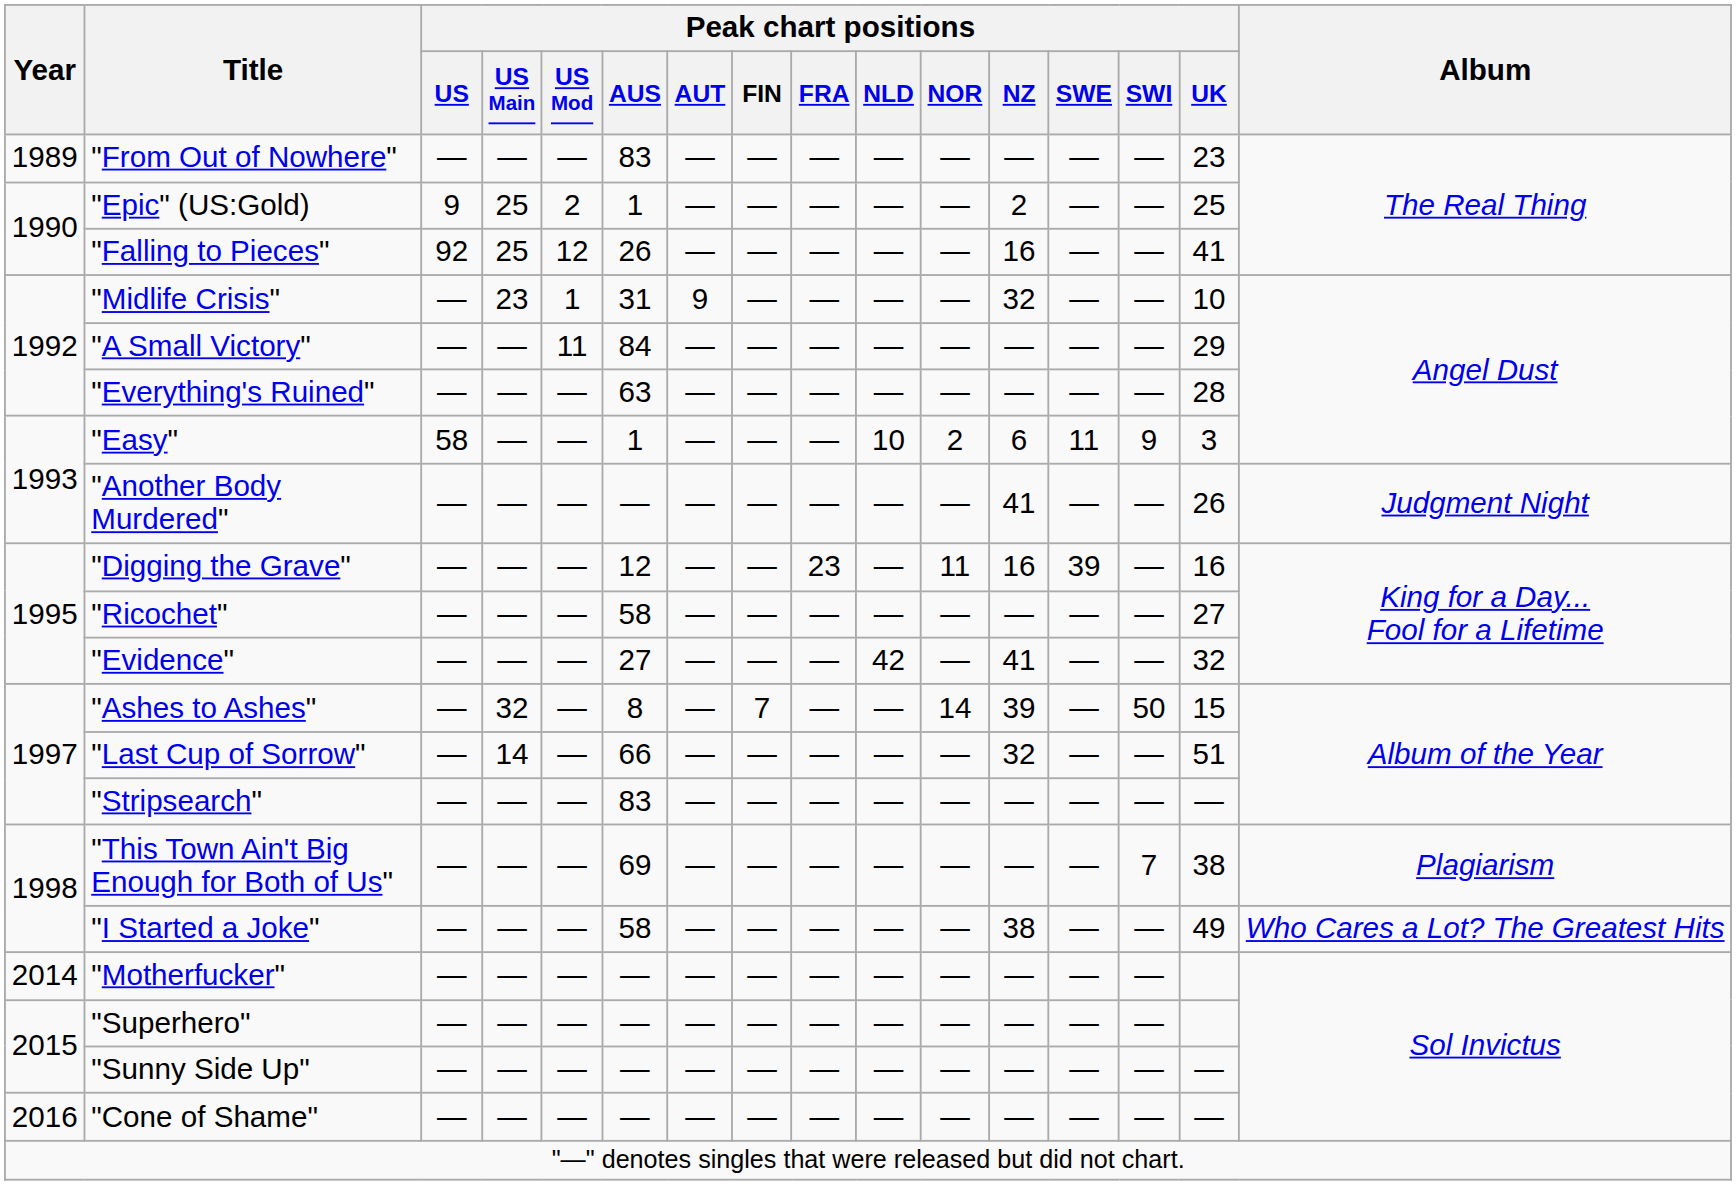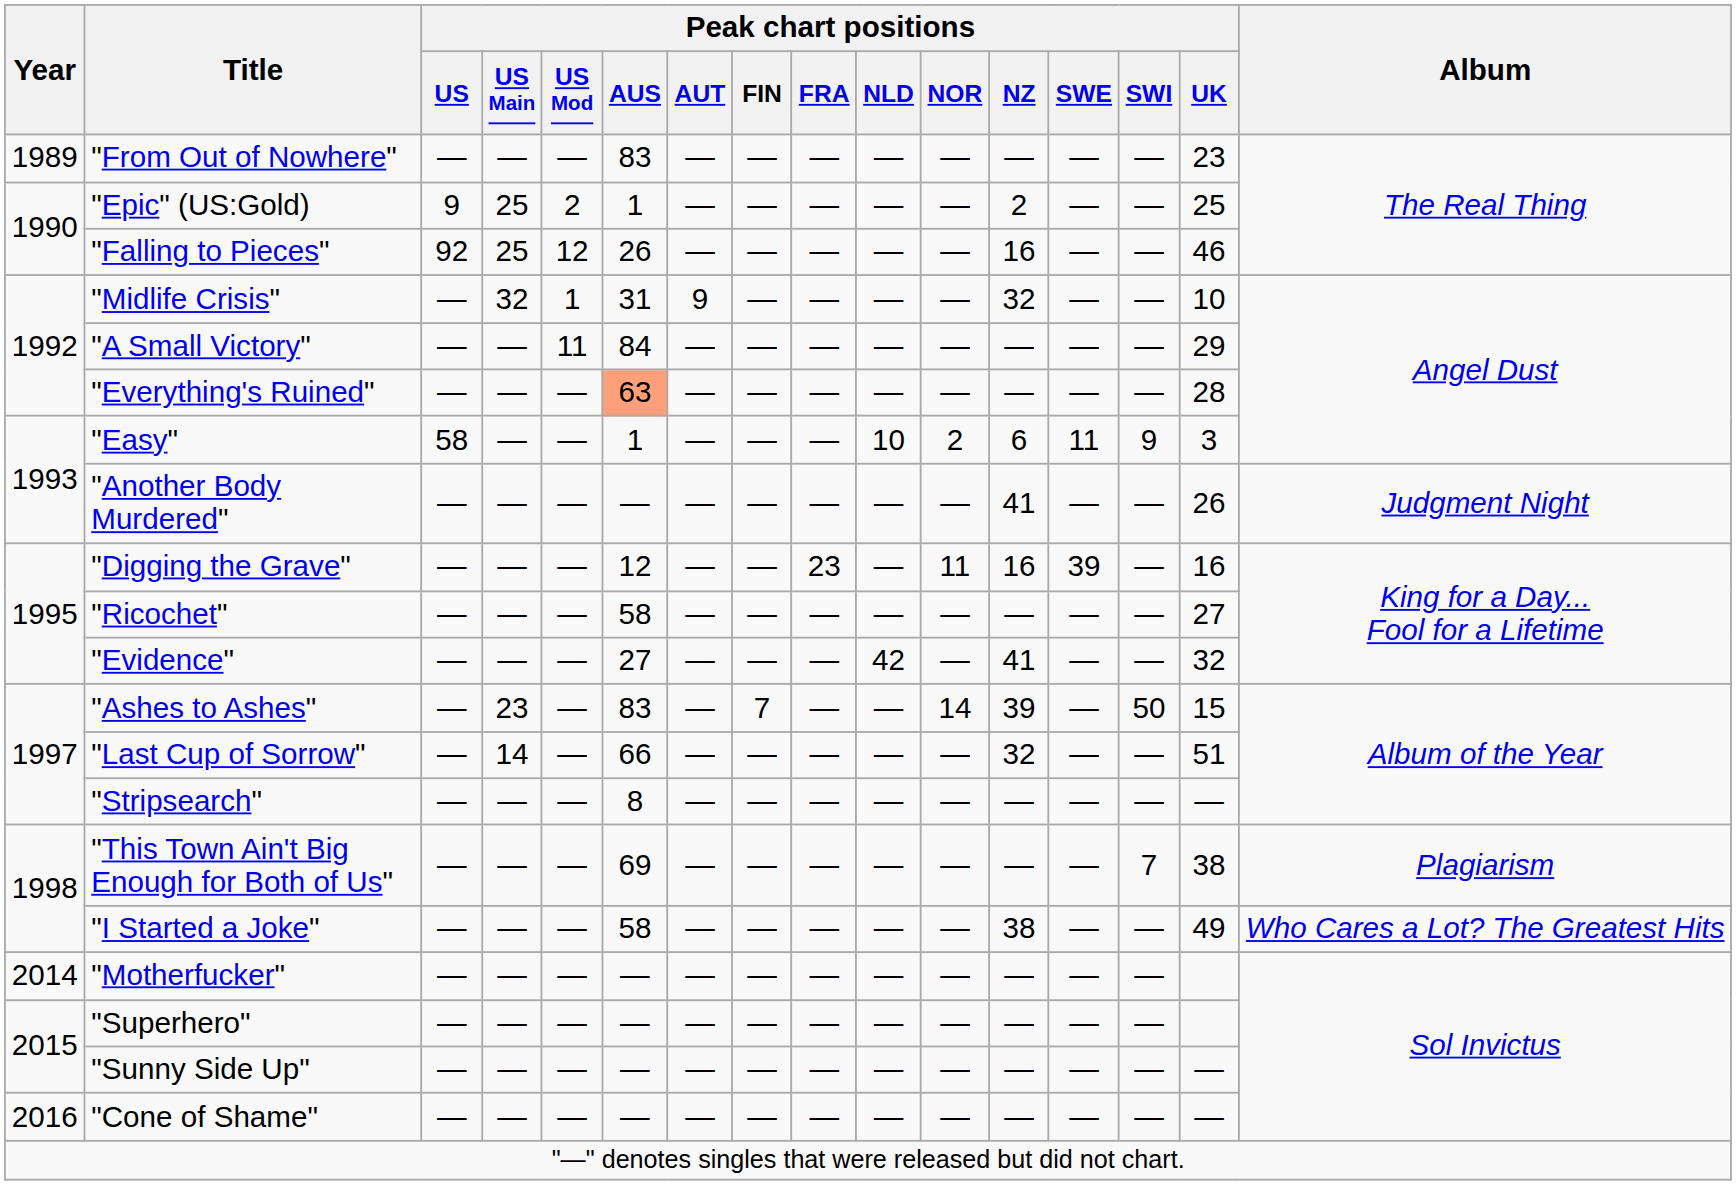(1209, 251) 41 -> (1209, 251) 46
(512, 298) 23 -> (512, 298) 32
(635, 392) no background -> (635, 392) lightsalmon background
(512, 707) 32 -> (512, 707) 23
(635, 707) 8 -> (635, 707) 83
(635, 801) 83 -> (635, 801) 8
